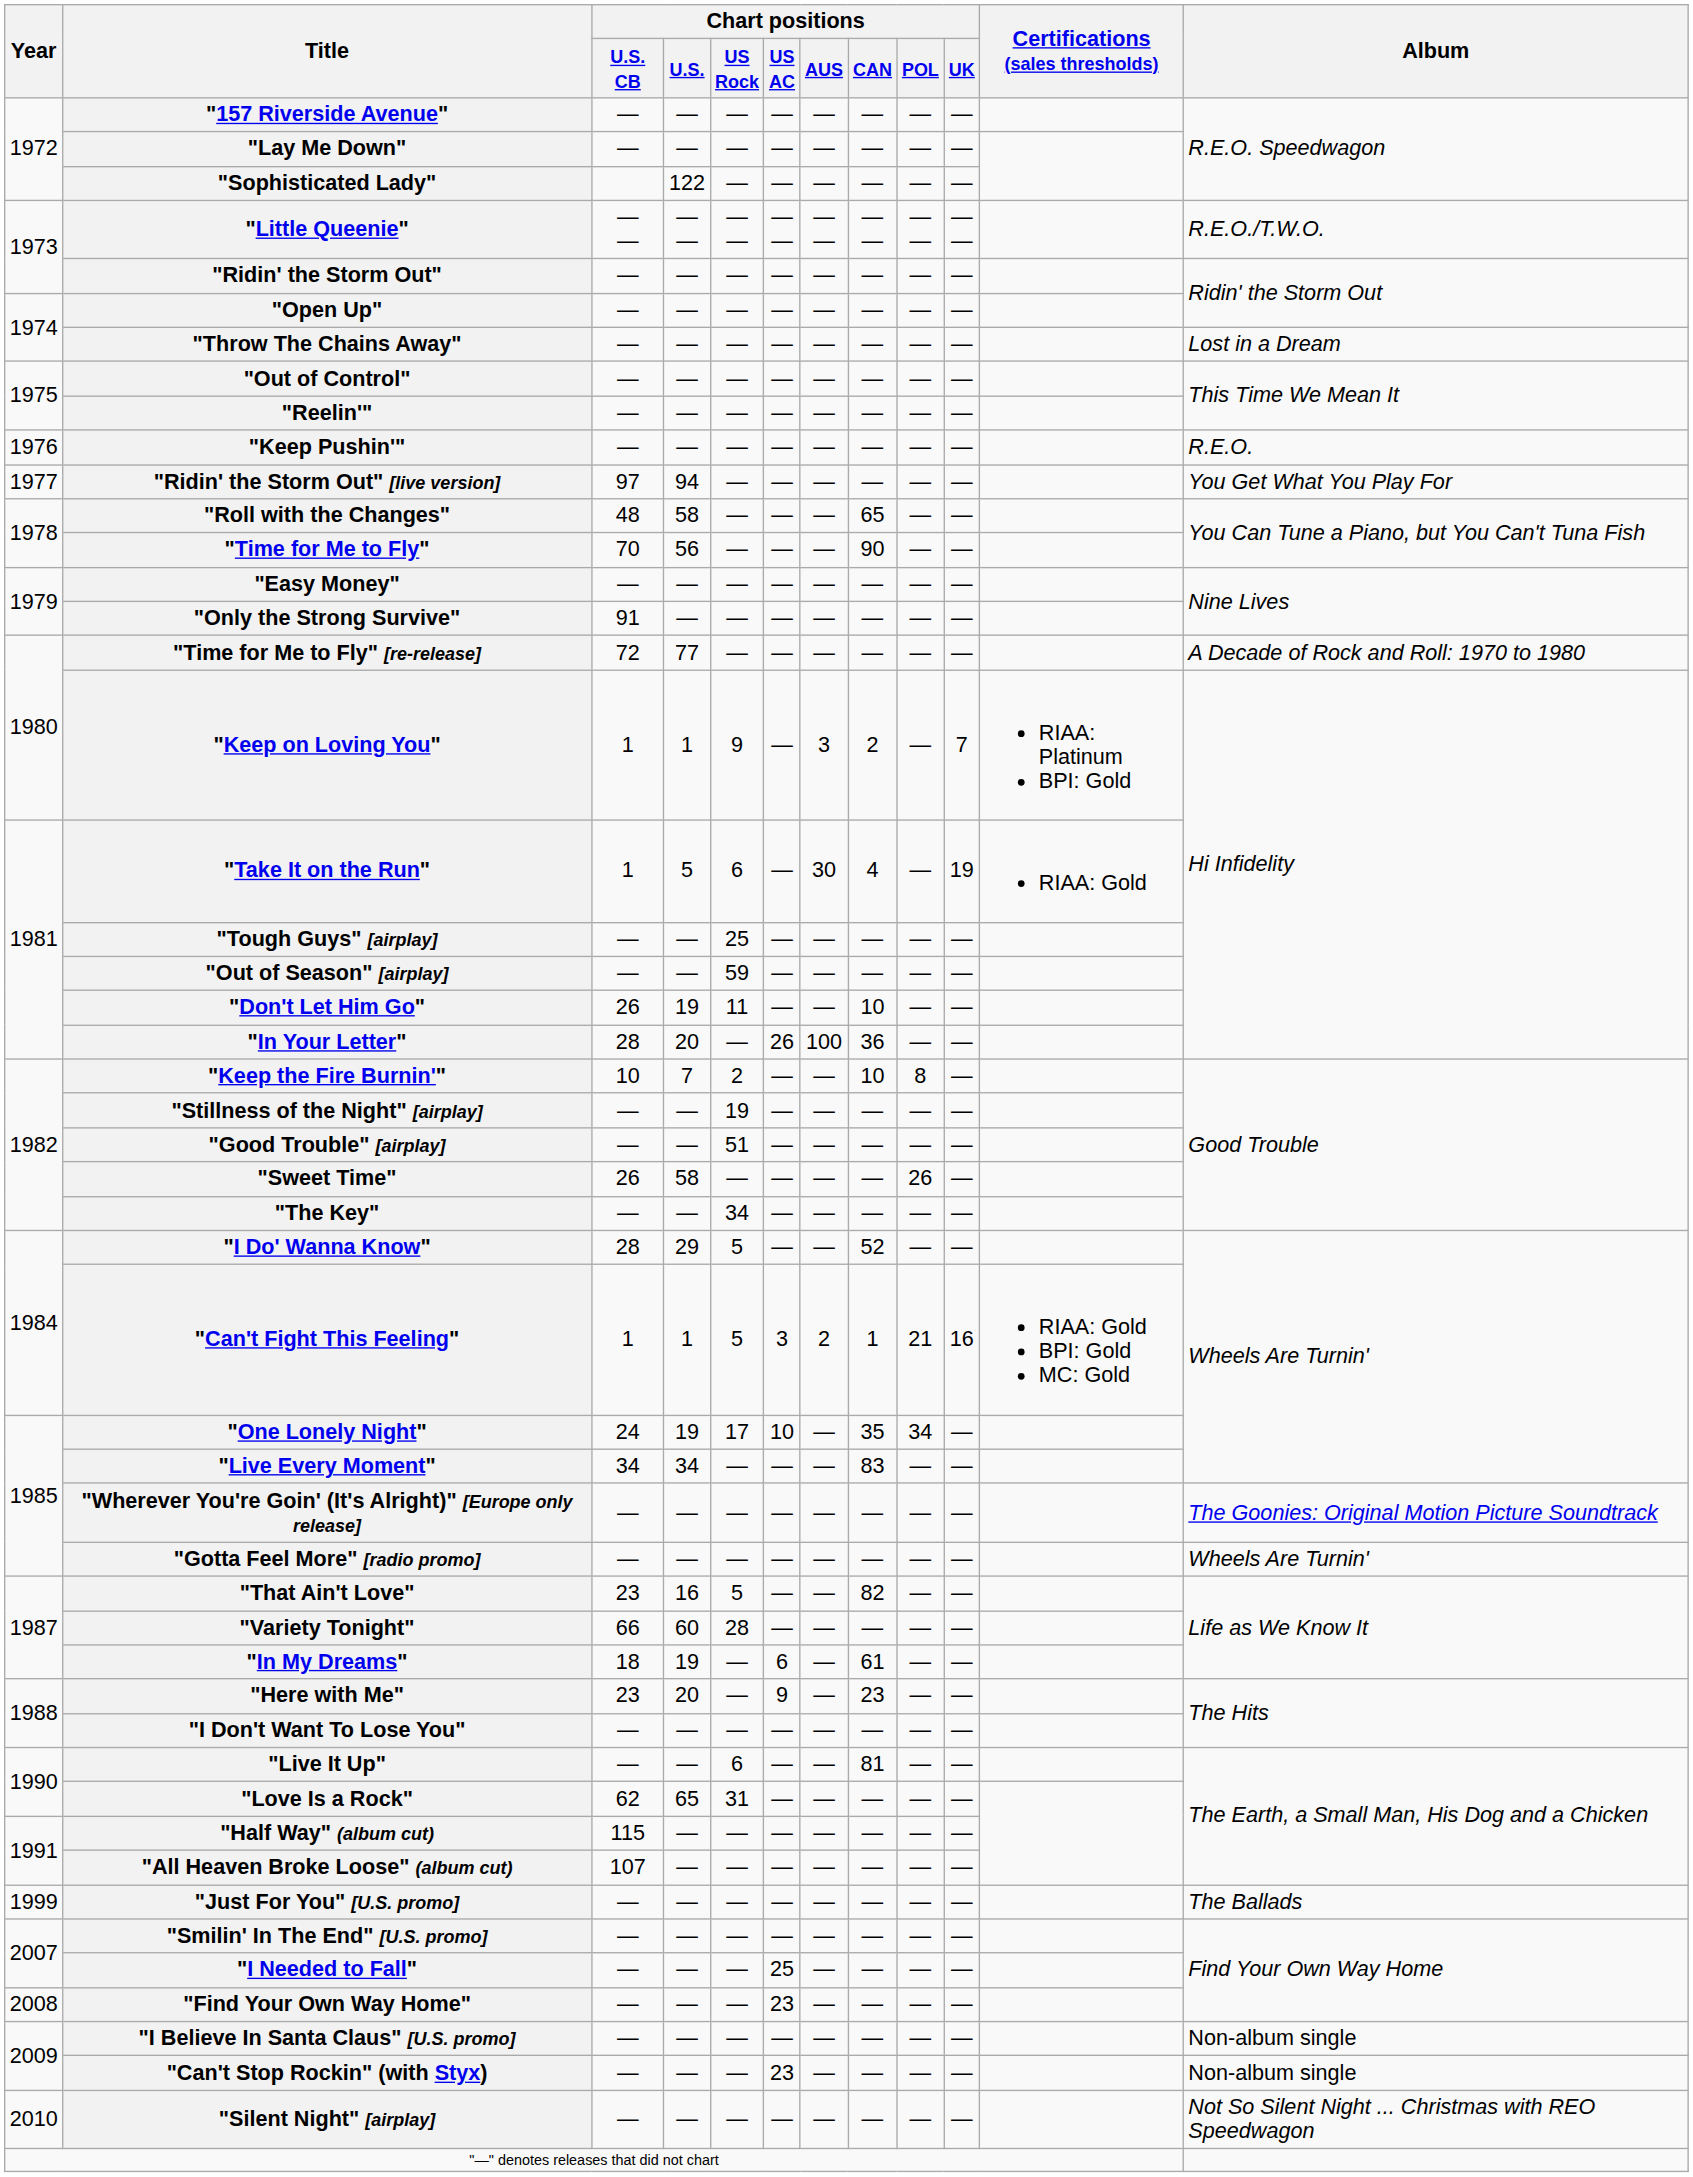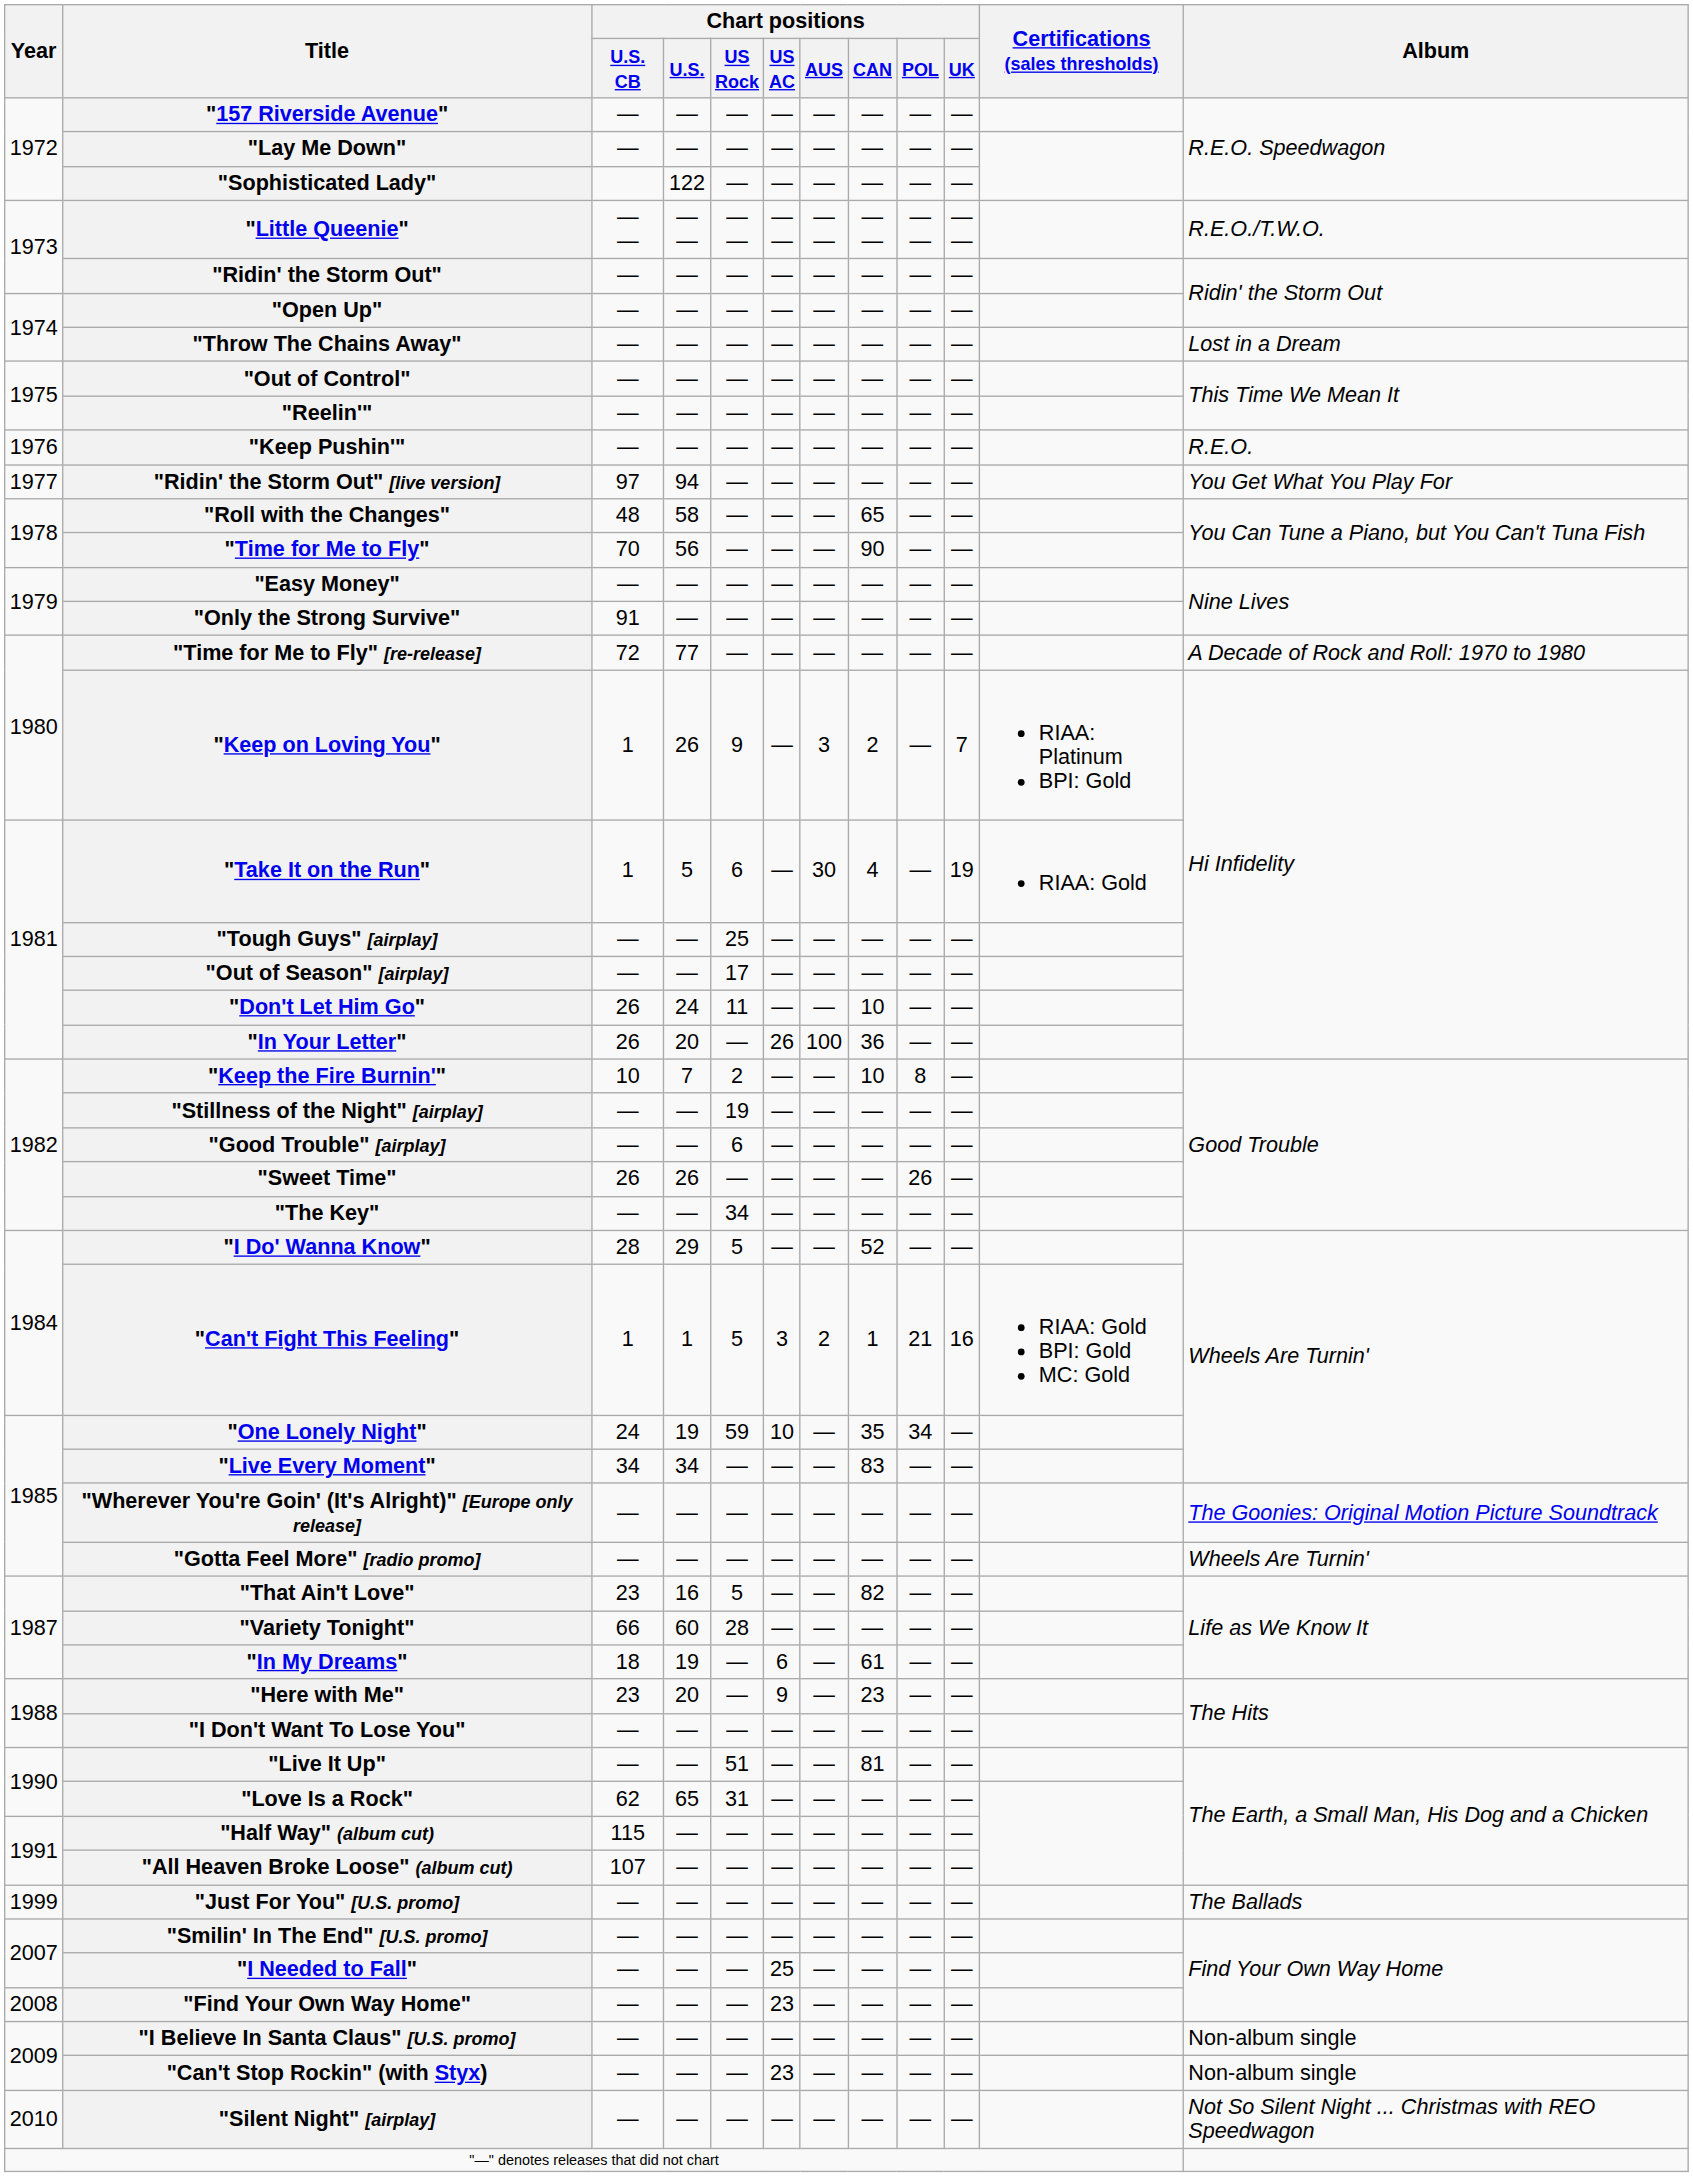(687, 744) 1 -> (687, 744) 26
(737, 973) 59 -> (737, 973) 17
(687, 1007) 19 -> (687, 1007) 24
(628, 1041) 28 -> (628, 1041) 26
(737, 1144) 51 -> (737, 1144) 6
(687, 1178) 58 -> (687, 1178) 26
(737, 1431) 17 -> (737, 1431) 59
(737, 1764) 6 -> (737, 1764) 51
